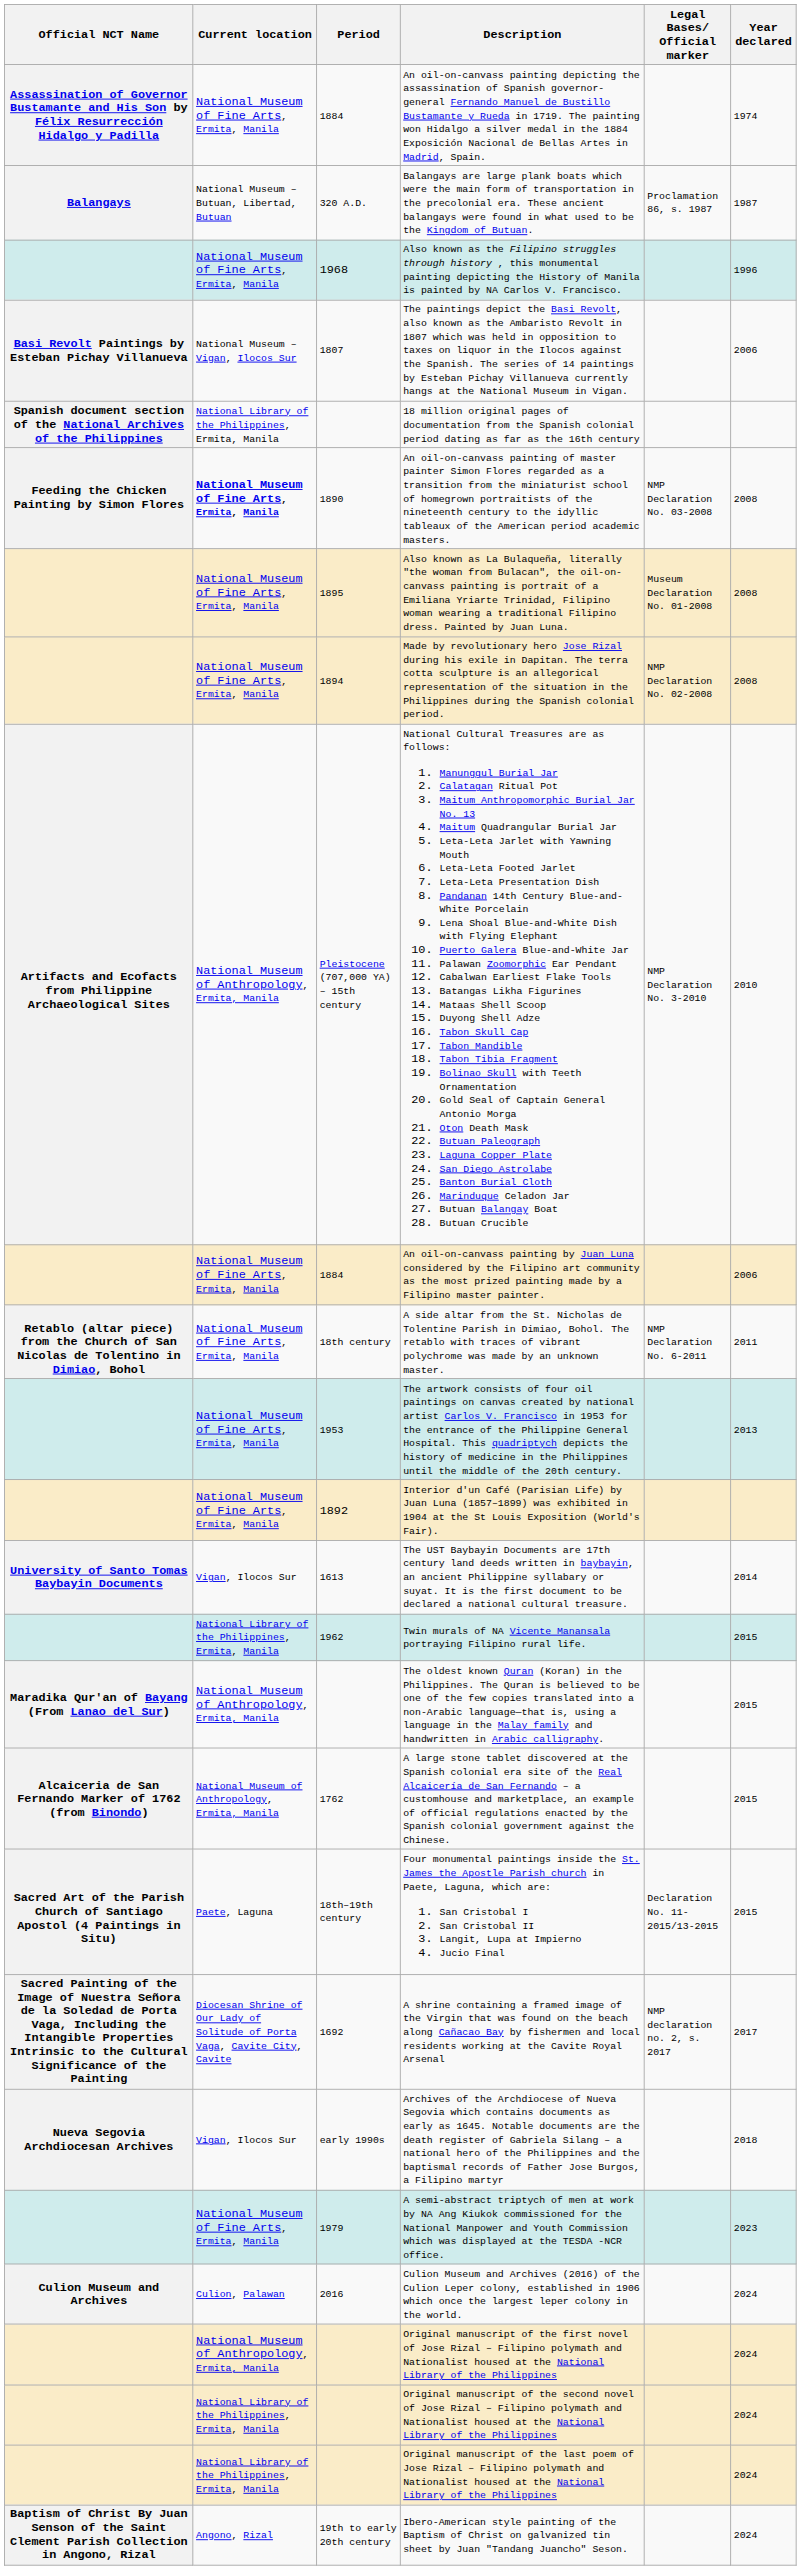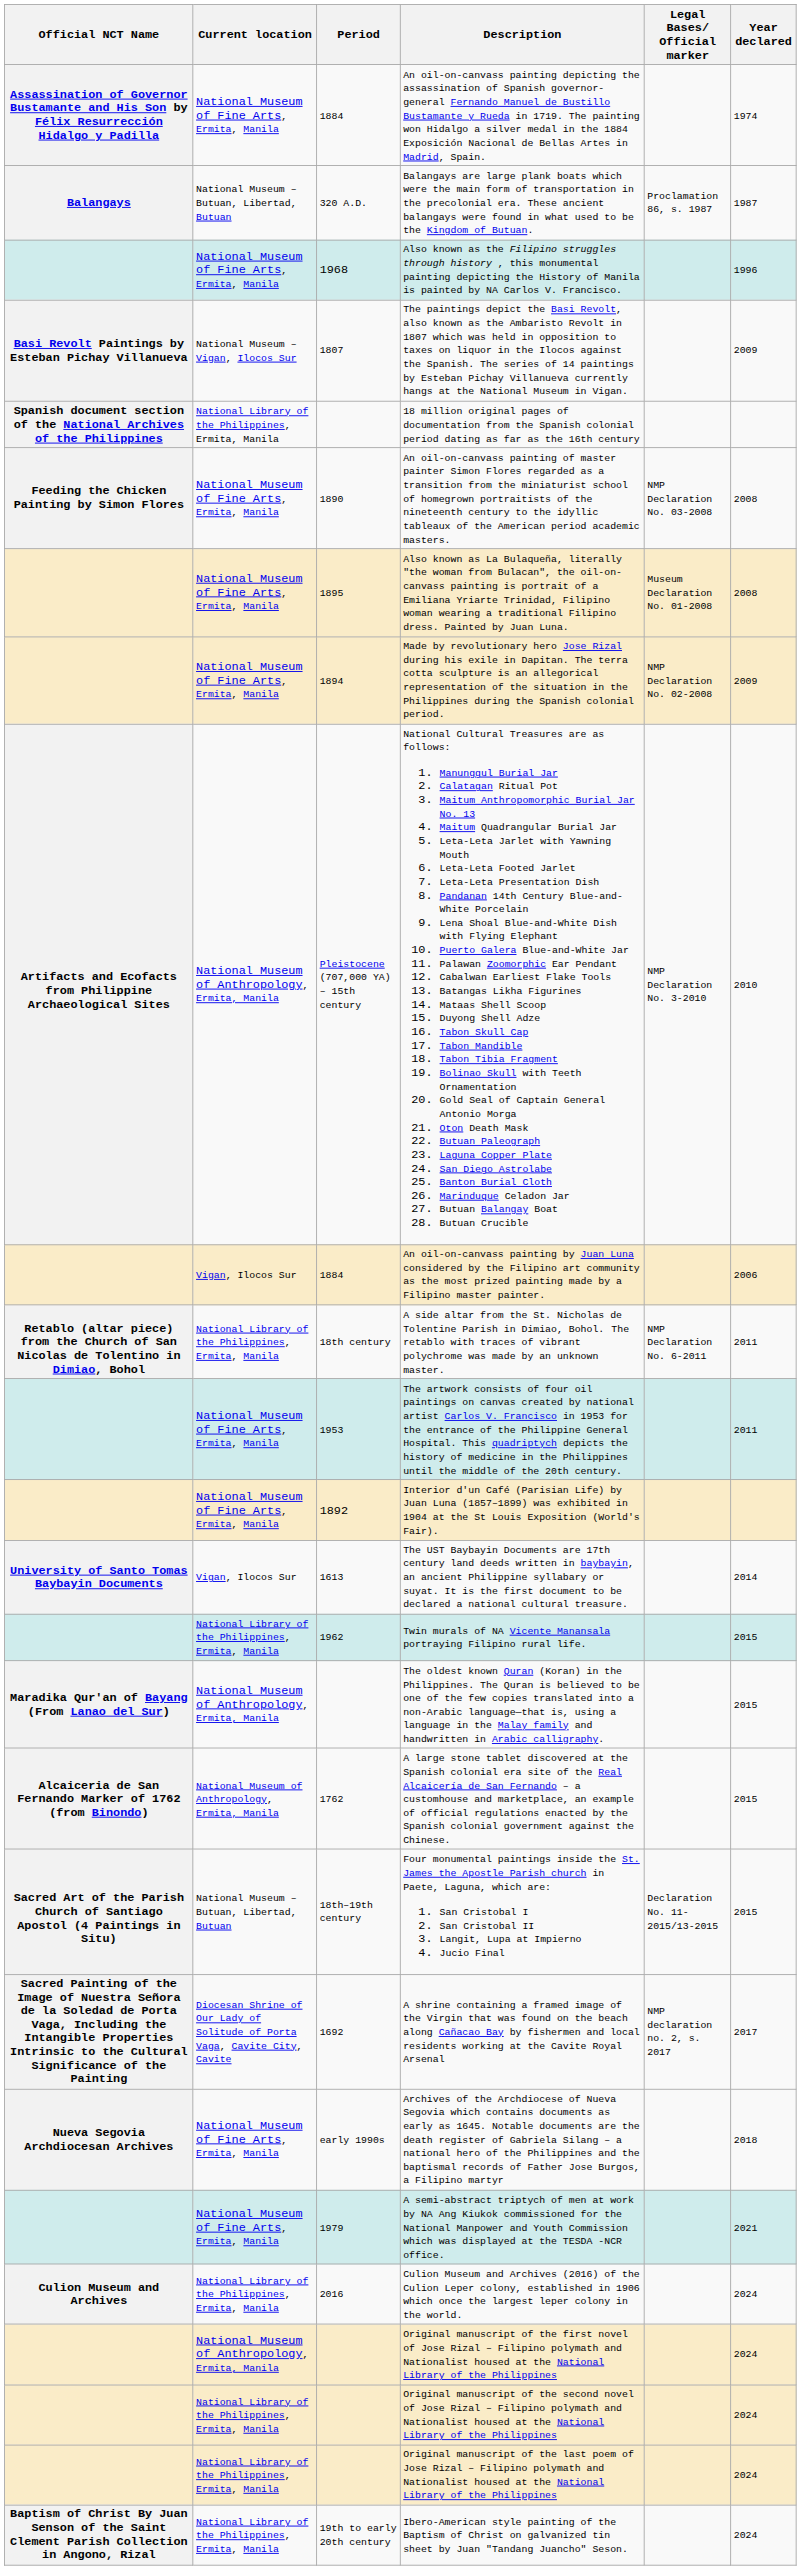(746, 351) 2006 -> (746, 351) 2009
(249, 498) bold -> (249, 498) normal
(746, 681) 2008 -> (746, 681) 2009
(249, 1274) National Museum of Fine Arts, Ermita, Manila -> (246, 1275) Vigan, Ilocos Sur
(249, 1341) National Museum of Fine Arts, Ermita, Manila -> (252, 1342) National Library of the Philippines, Ermita, Manila
(746, 1430) 2013 -> (746, 1430) 2011
(234, 1912) Paete, Laguna -> (246, 1912) National Museum – Butuan, Libertad, Butuan
(246, 2140) Vigan, Ilocos Sur -> (249, 2139) National Museum of Fine Arts, Ermita, Manila
(746, 2228) 2023 -> (746, 2228) 2021
(240, 2295) Culion, Palawan -> (252, 2295) National Library of the Philippines, Ermita, Manila
(235, 2536) Angono, Rizal -> (252, 2536) National Library of the Philippines, Ermita, Manila
